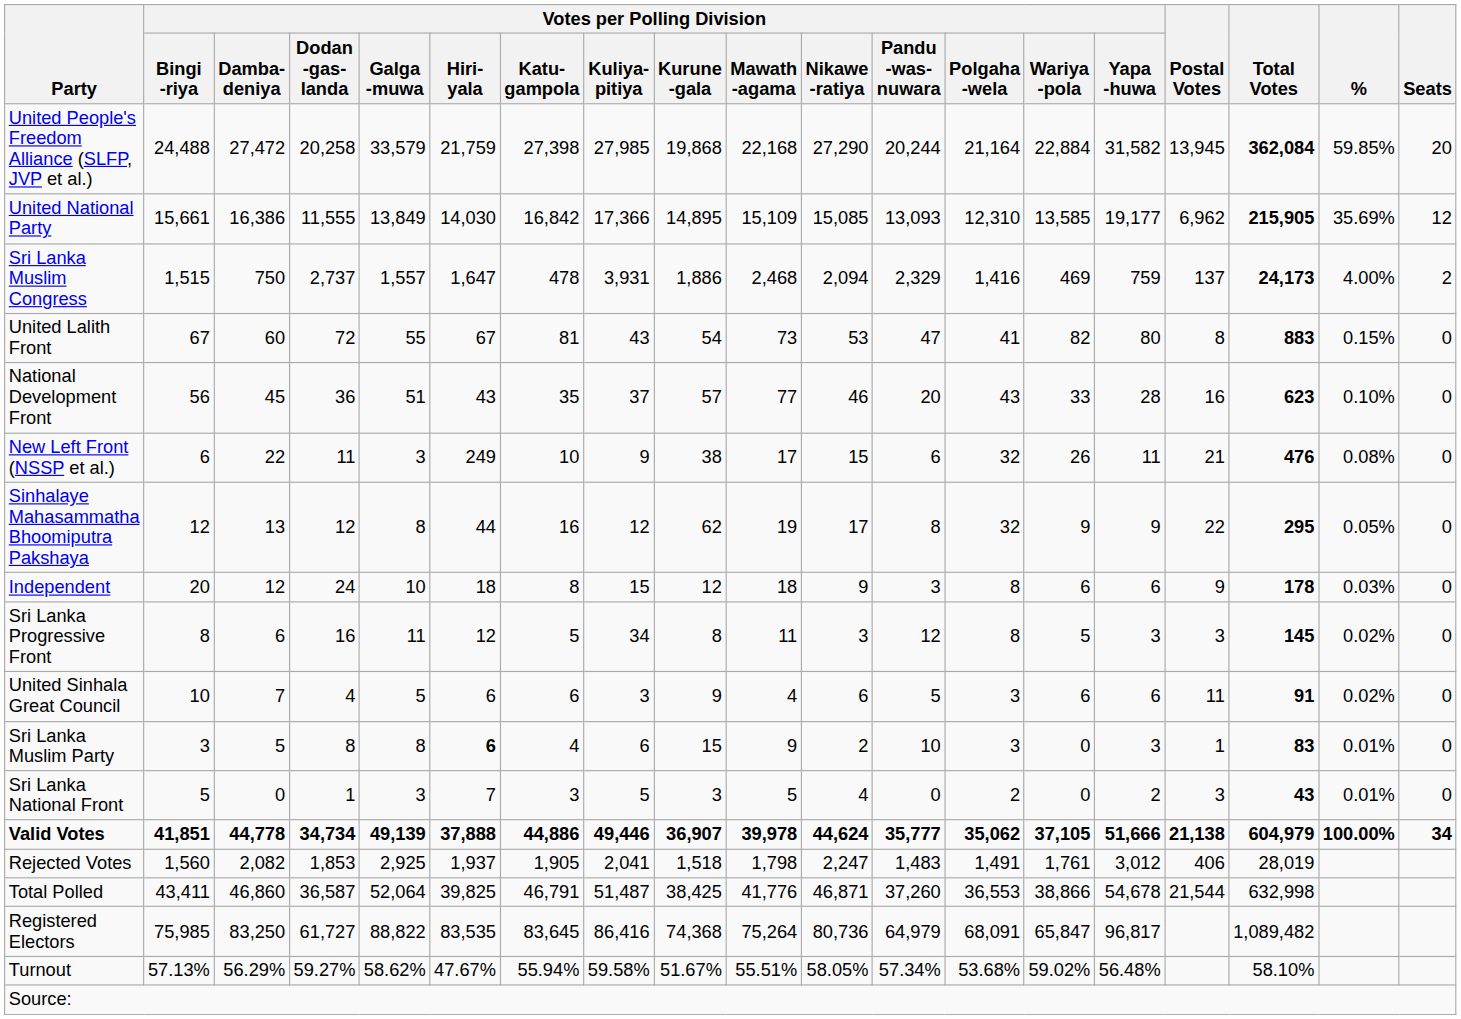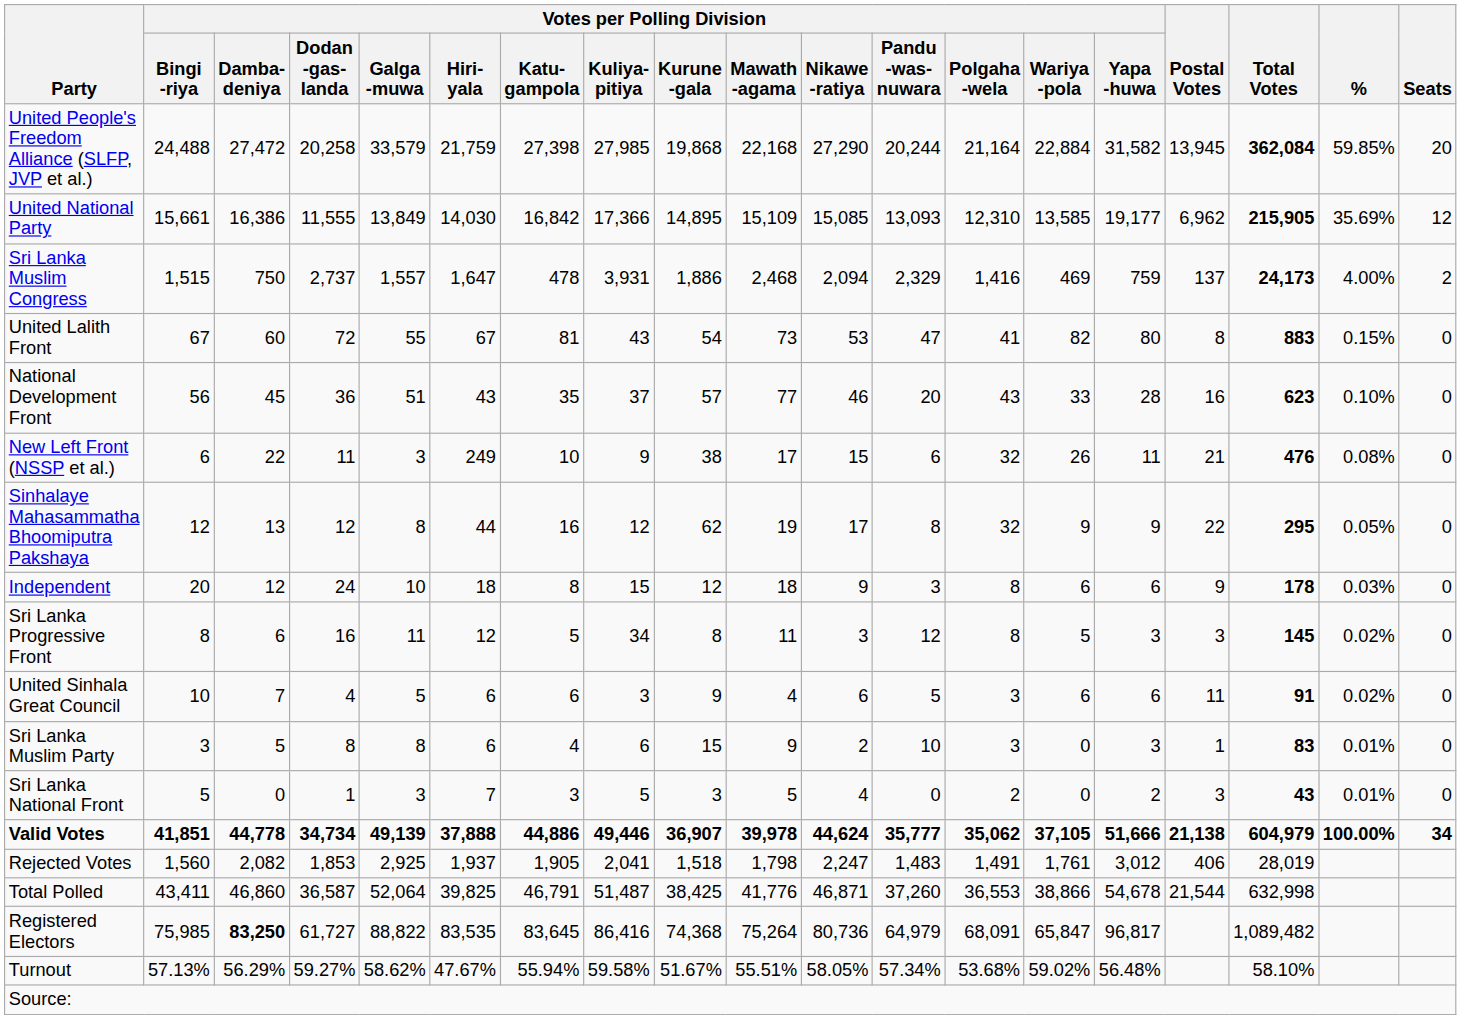(491, 745) bold -> (491, 745) normal
(257, 931) normal -> (257, 931) bold
